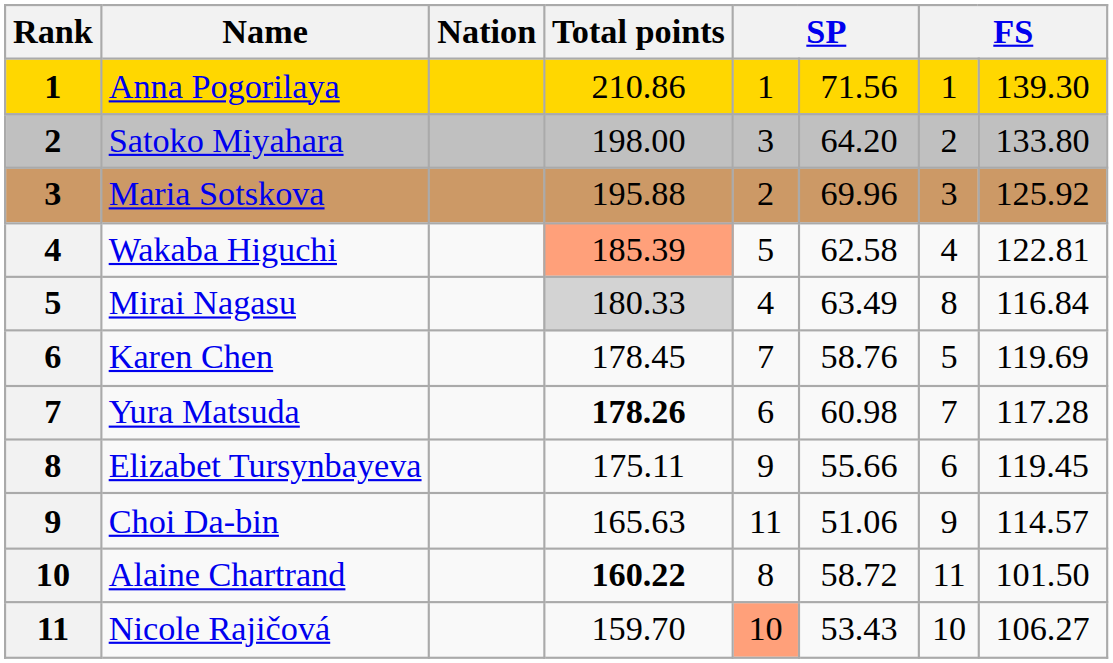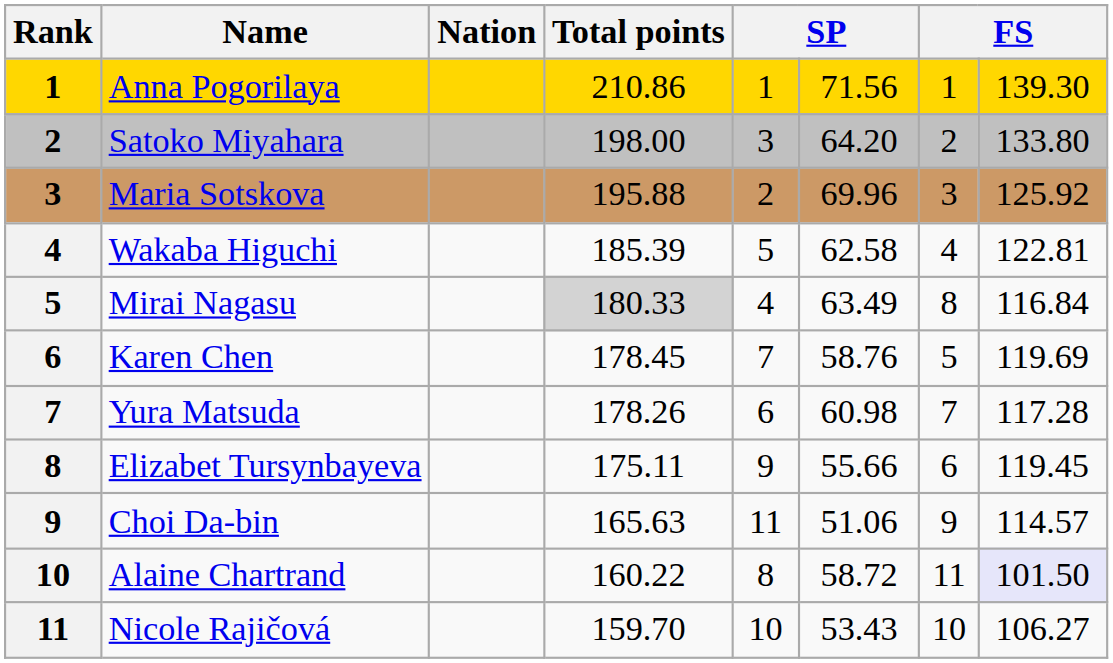(639, 248) lightsalmon background -> (639, 248) no background
(639, 411) bold -> (639, 411) normal
(639, 574) bold -> (639, 574) normal
(1043, 574) no background -> (1043, 574) lavender background
(766, 628) lightsalmon background -> (766, 628) no background
